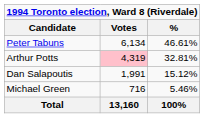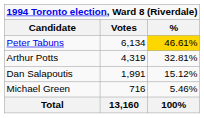(181, 43) no background -> (181, 43) gold background
(133, 58) pink background -> (133, 58) no background
